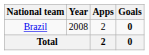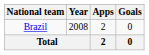(130, 27) bold -> (130, 27) normal
